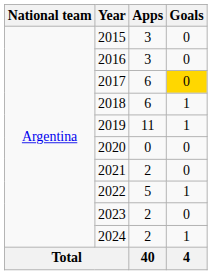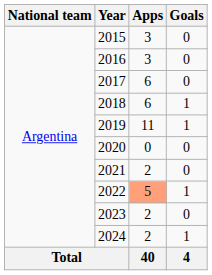(187, 81) gold background -> (187, 81) no background
(148, 192) no background -> (148, 192) lightsalmon background
